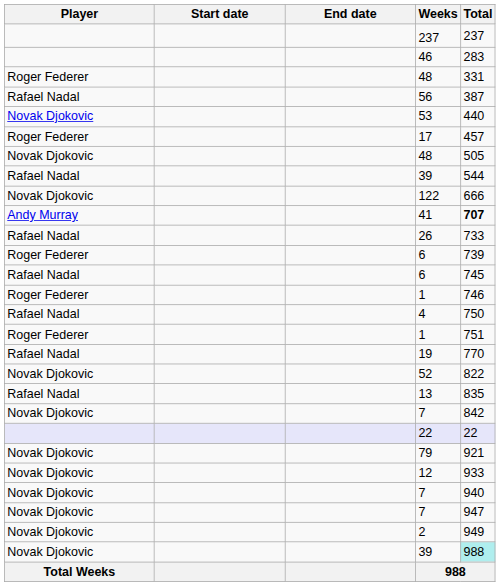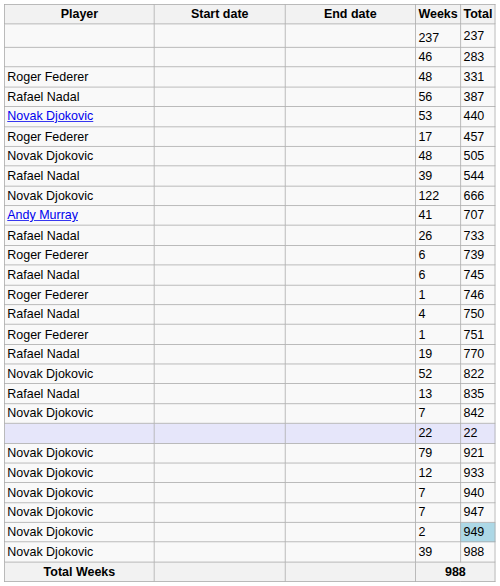(474, 215) bold -> (474, 215) normal
(474, 532) no background -> (474, 532) lightblue background
(474, 552) paleturquoise background -> (474, 552) no background
